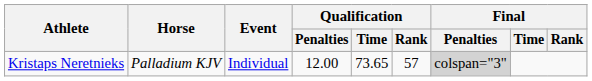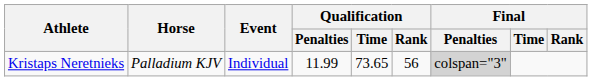(322, 64) 12.00 -> (322, 64) 11.99
(411, 64) 57 -> (411, 64) 56
